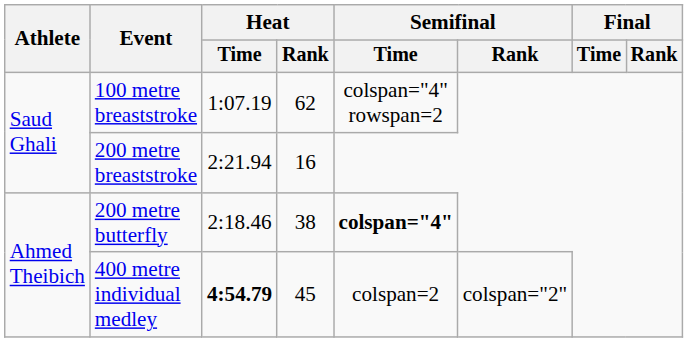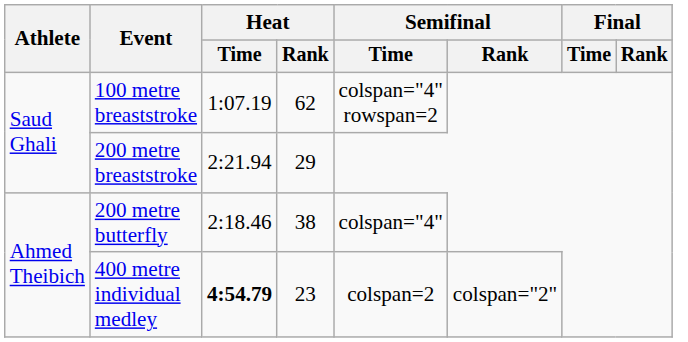(305, 162) 16 -> (305, 162) 29
(396, 222) bold -> (391, 222) normal
(305, 294) 45 -> (305, 294) 23
